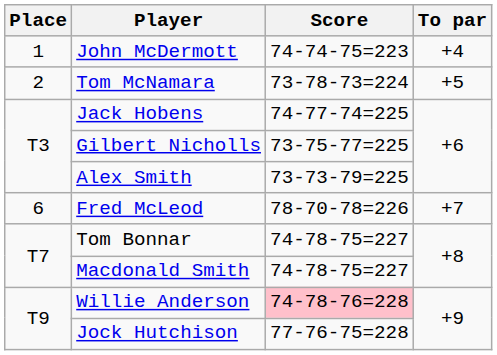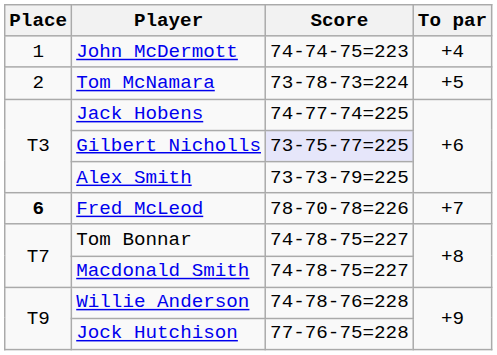(339, 146) no background -> (339, 146) lavender background
(38, 209) normal -> (38, 209) bold
(339, 303) pink background -> (339, 303) no background
